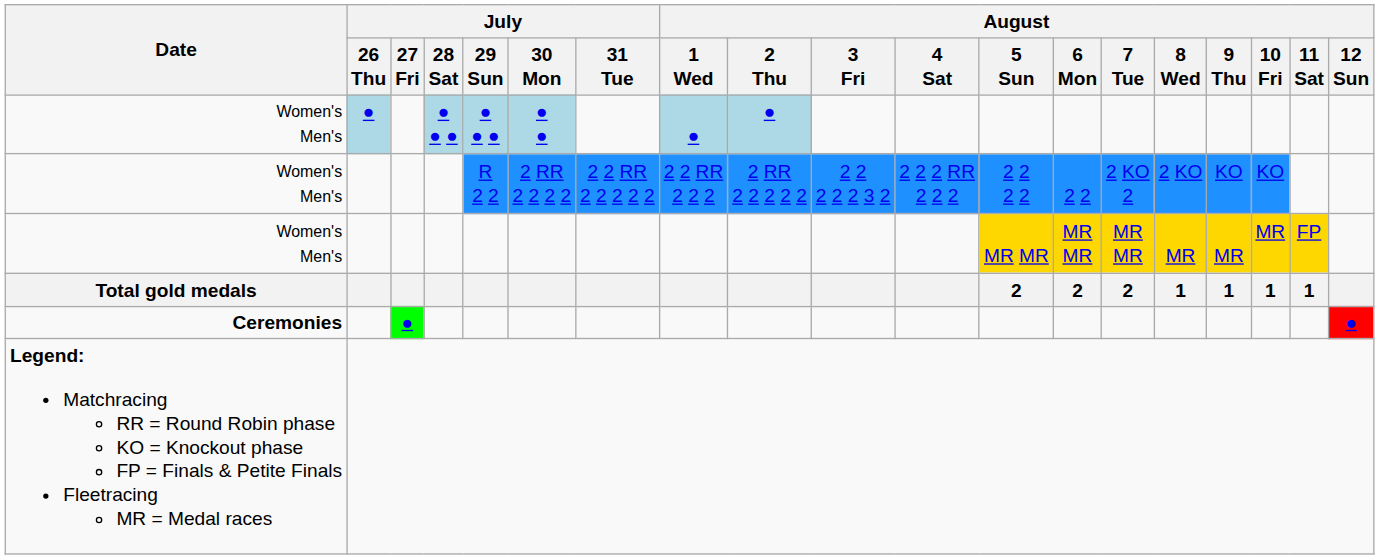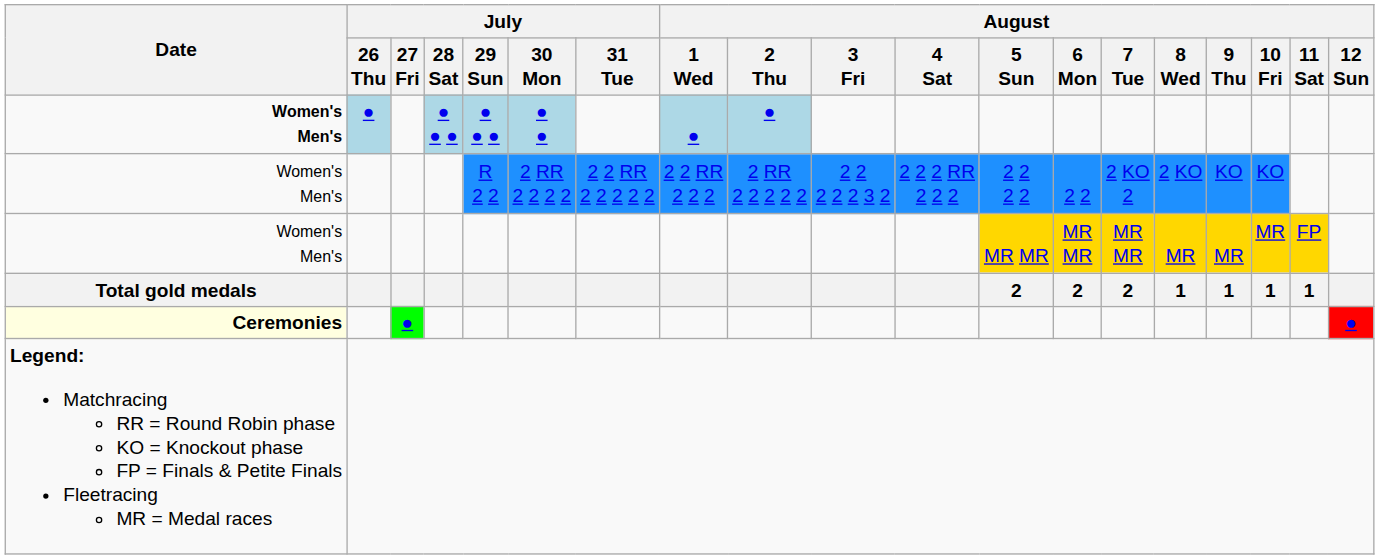(309, 125) normal -> (307, 124) bold
(287, 322) no background -> (287, 322) lightyellow background
